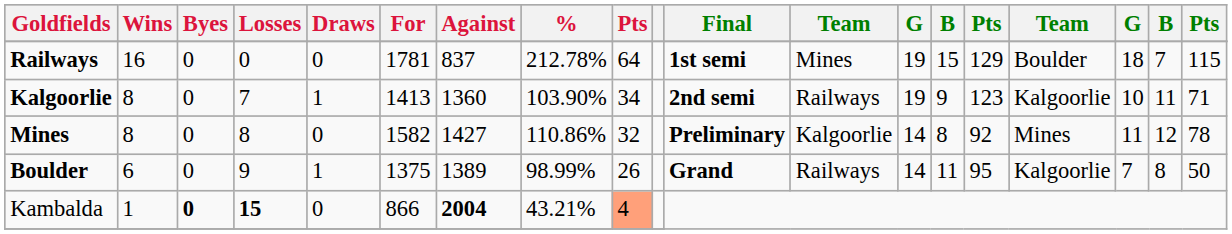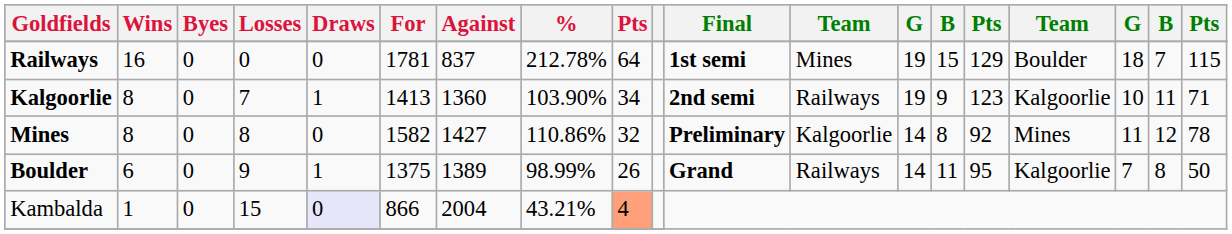(189, 208) bold -> (189, 208) normal
(250, 208) bold -> (250, 208) normal
(318, 208) no background -> (318, 208) lavender background
(464, 208) bold -> (464, 208) normal
